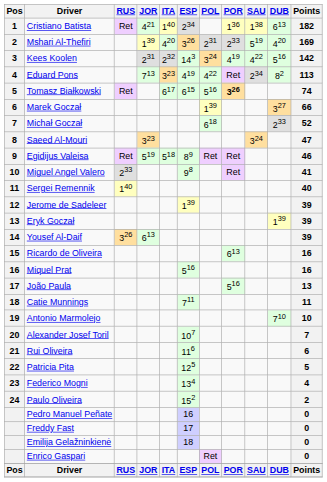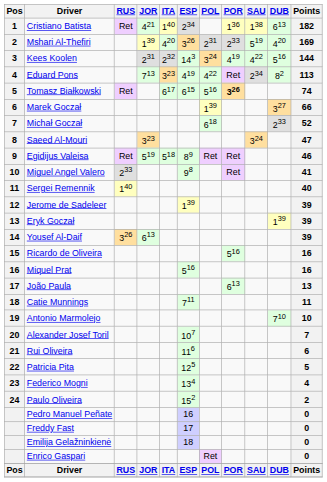(307, 59) 142 -> (307, 59) 144
(233, 253) 613 -> (233, 253) 516
(233, 286) 516 -> (233, 286) 613
